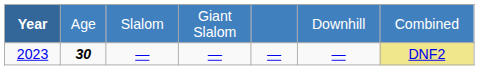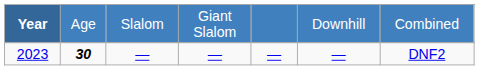(427, 54) khaki background -> (427, 54) no background
